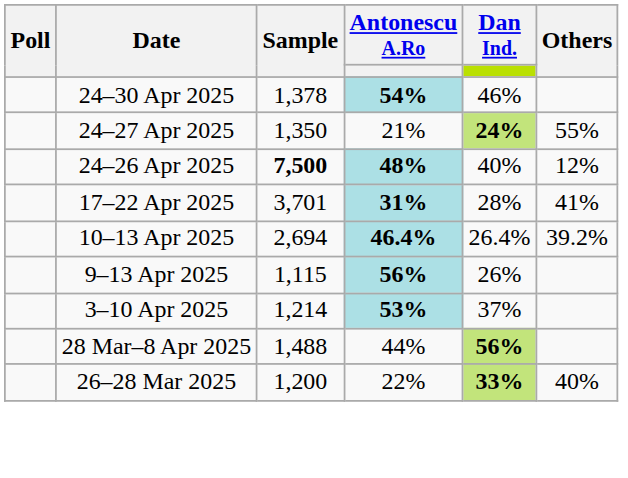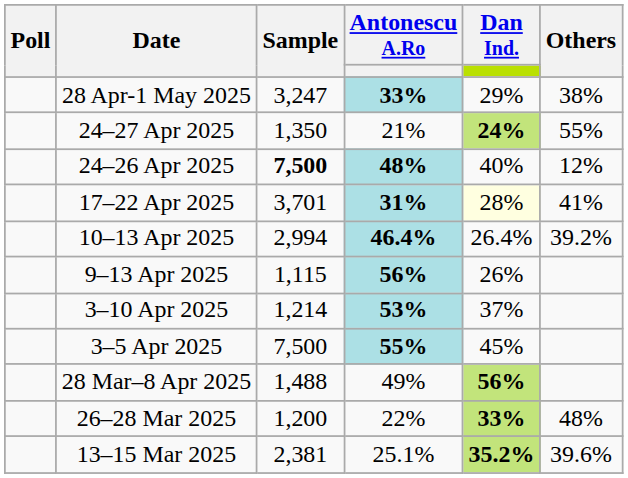+ row: (156, 94)
- row: (156, 94)
(500, 201) no background -> (502, 201) lightyellow background
(300, 237) 2,694 -> (300, 237) 2,994
+ row: (156, 345)
(403, 345) 44% -> (403, 381) 49%
(577, 381) 40% -> (581, 417) 48%
+ row: (156, 453)
